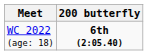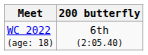(99, 36) bold -> (99, 36) normal
